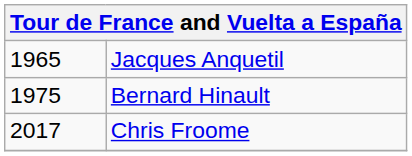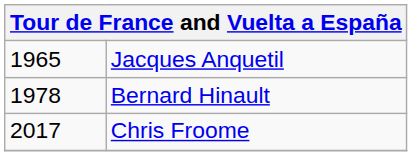(35, 95) 1975 -> (35, 95) 1978
